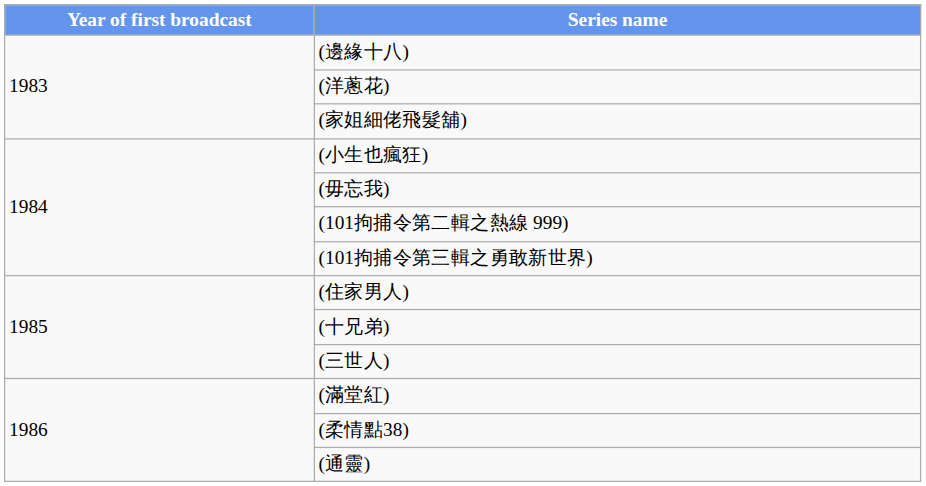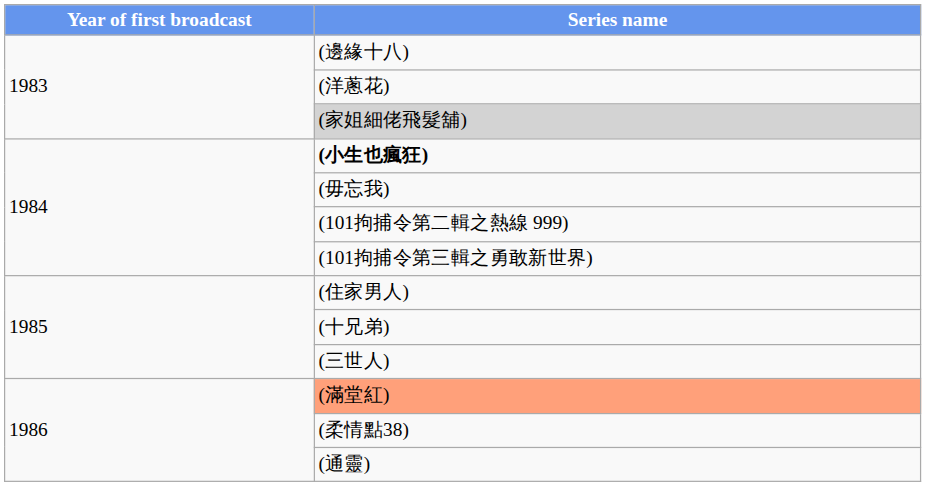(393, 120) no background -> (393, 120) lightgrey background
(373, 154) normal -> (373, 154) bold
(354, 395) no background -> (354, 395) lightsalmon background
